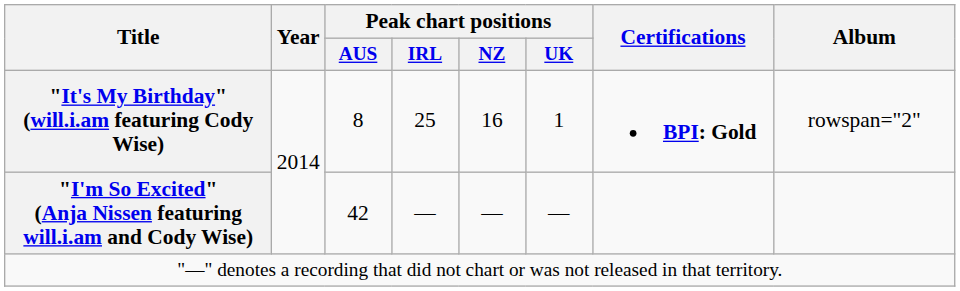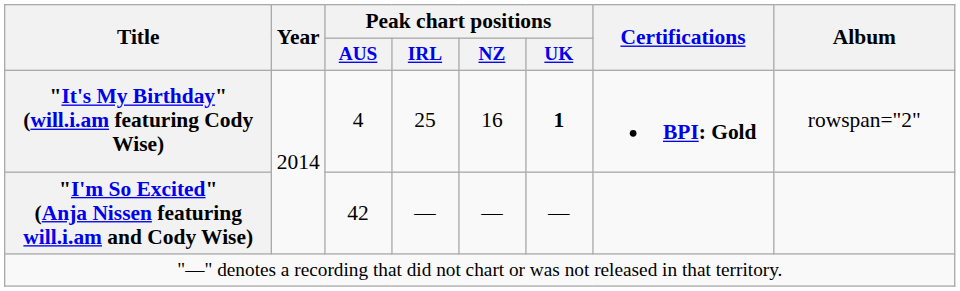(358, 120) 8 -> (358, 120) 4
(559, 120) normal -> (559, 120) bold
